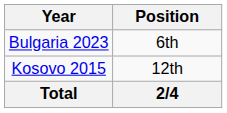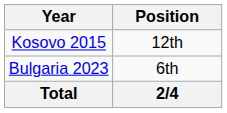rows swapped: (59, 68) <-> (59, 42)
